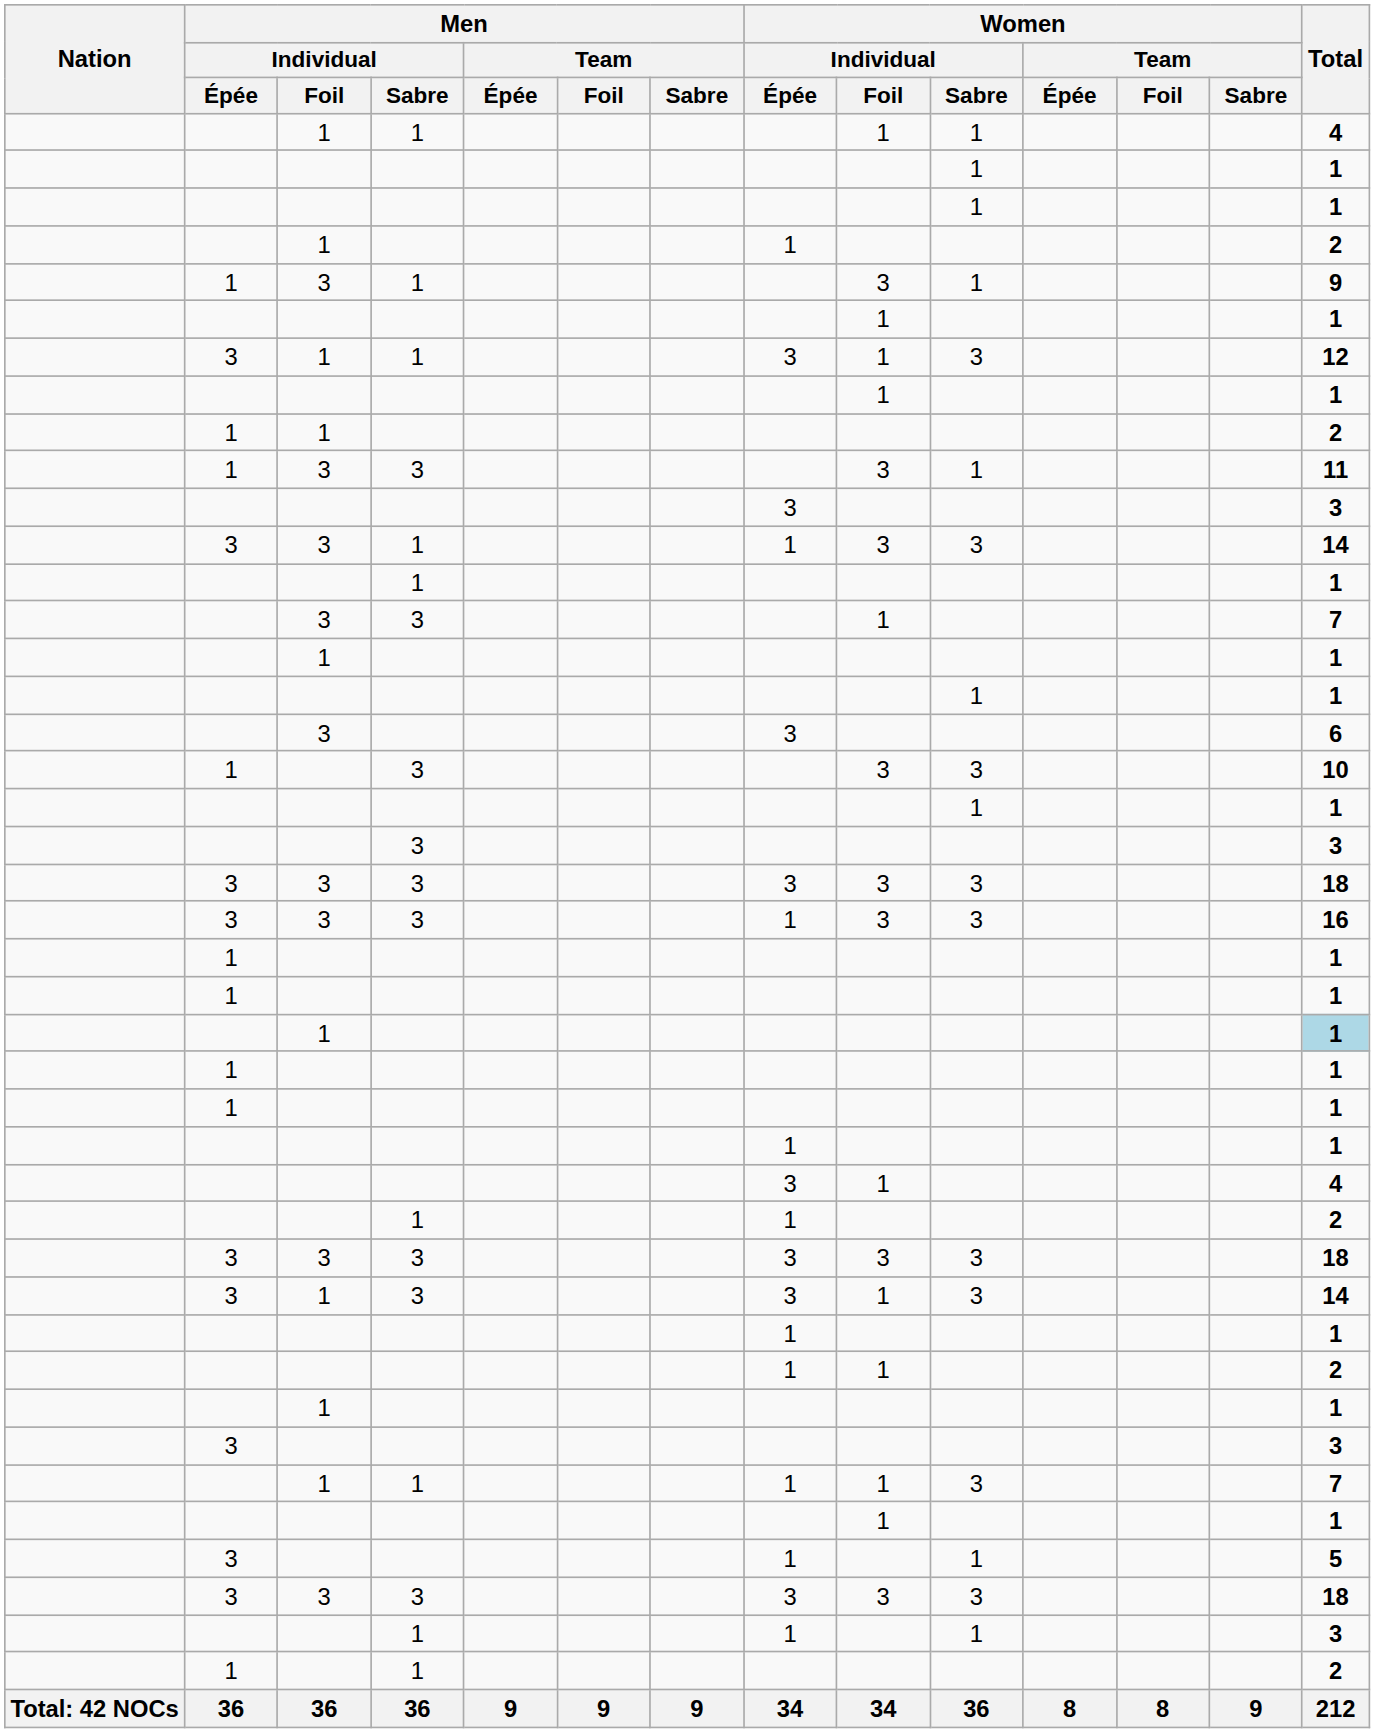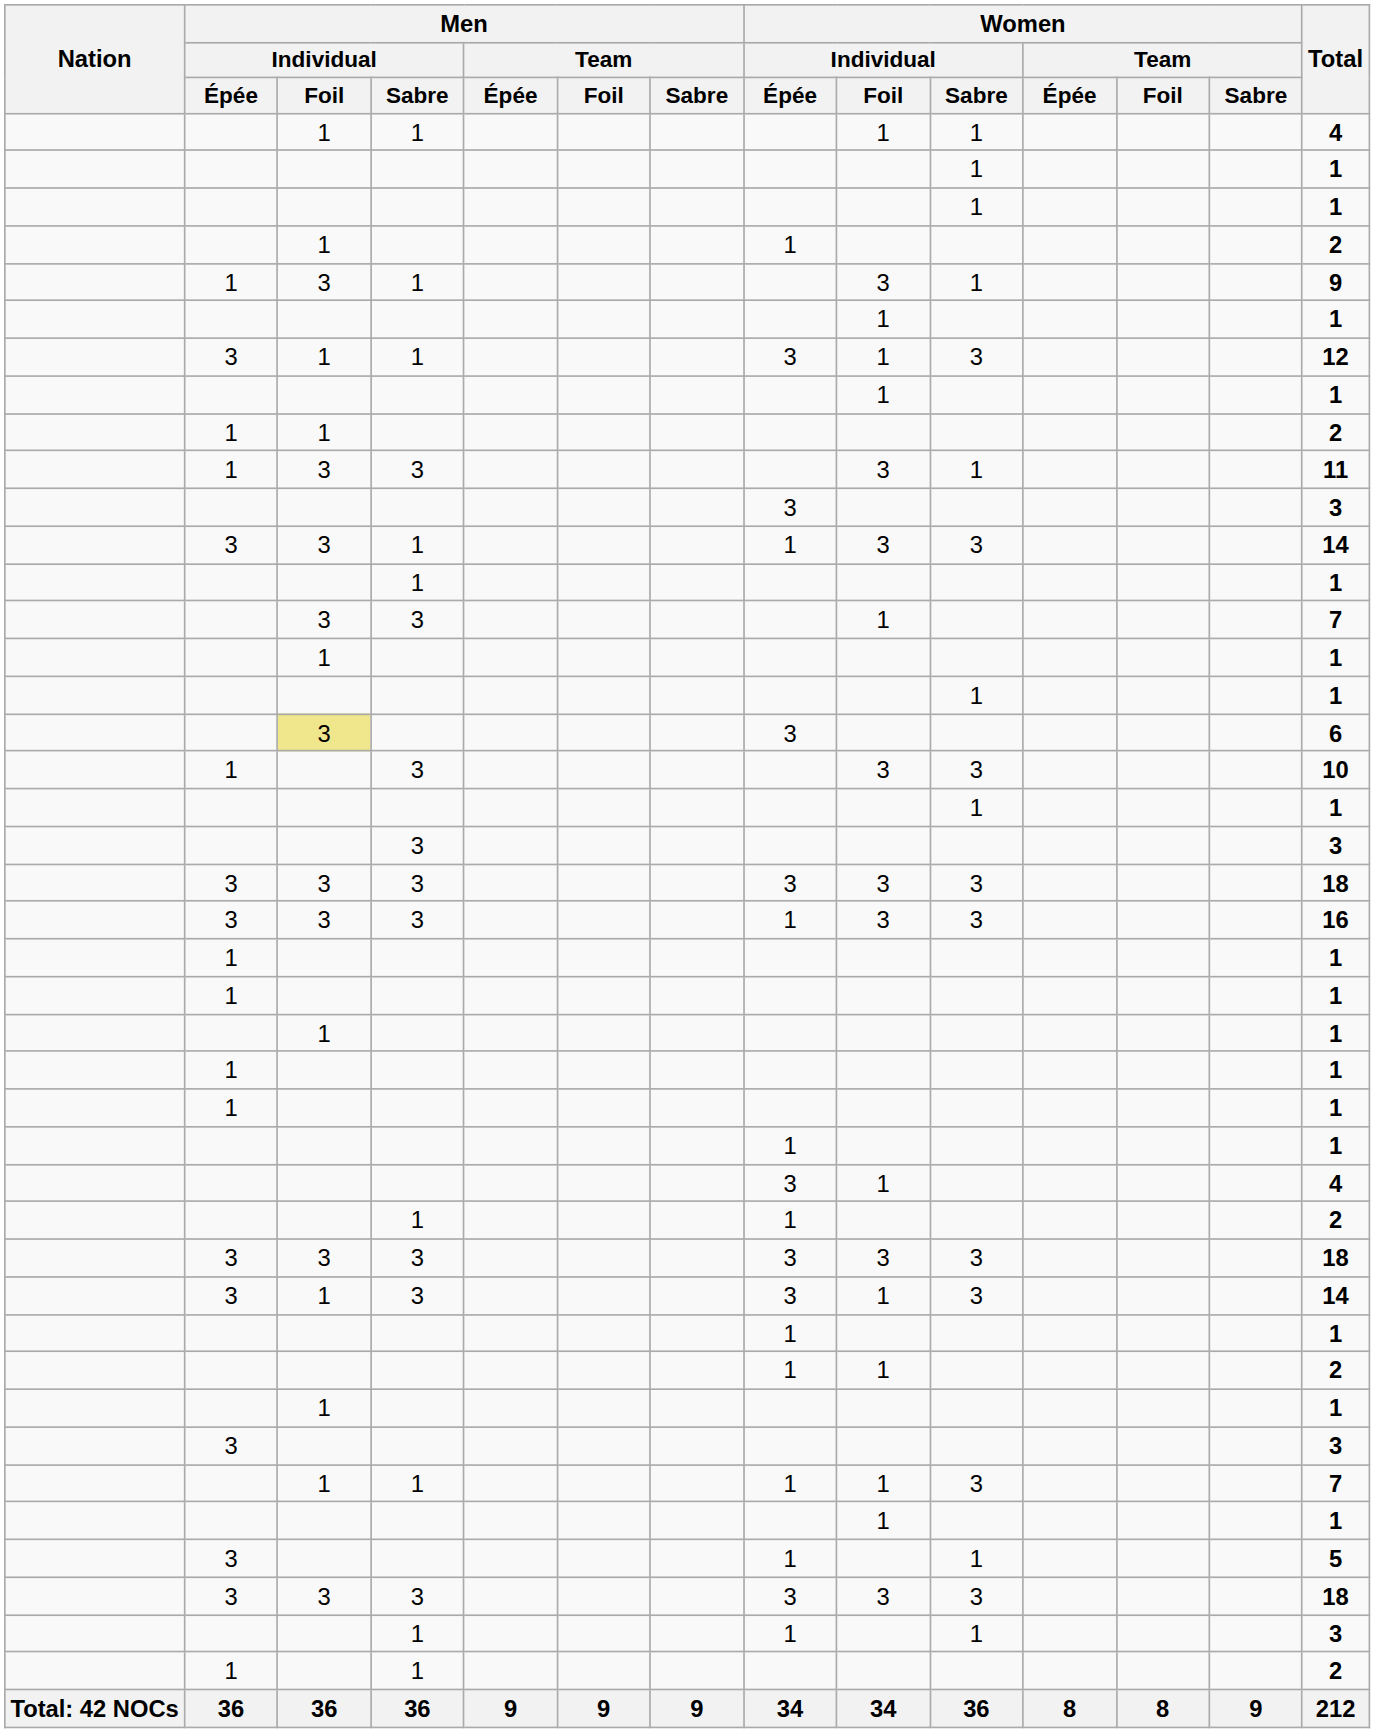(324, 733) no background -> (324, 733) khaki background
(1336, 1033) lightblue background -> (1336, 1033) no background
